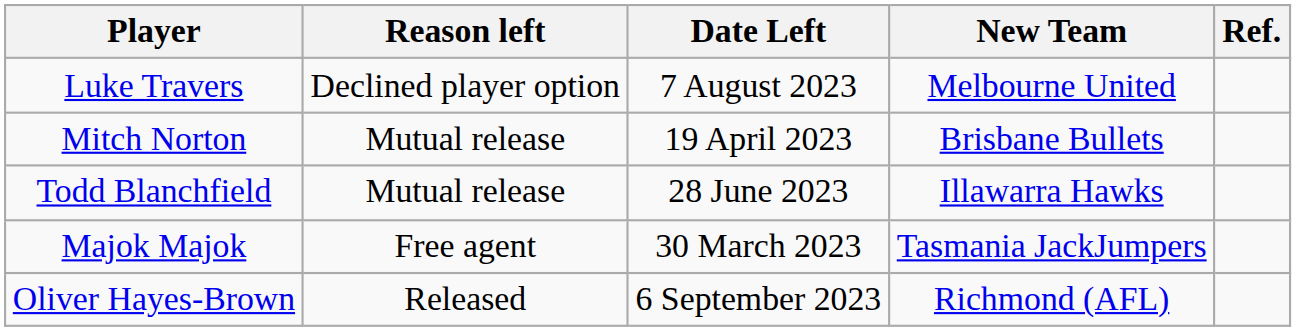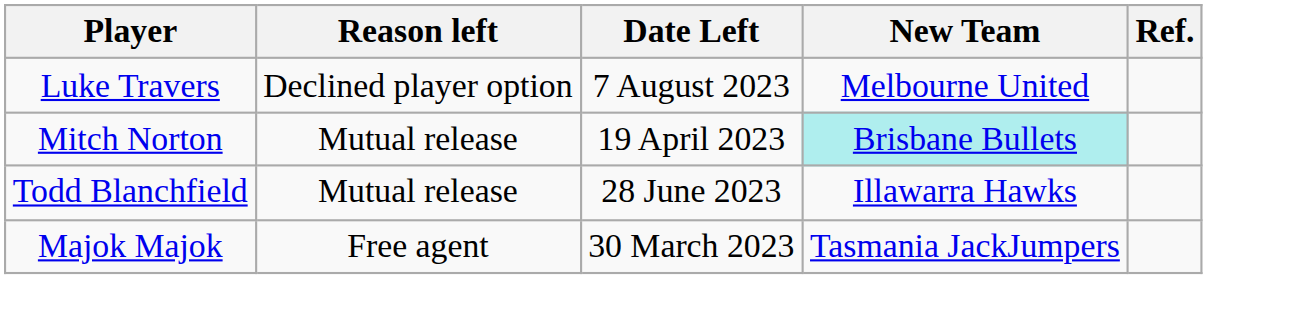(1052, 138) no background -> (965, 138) paleturquoise background
- row: (154, 298)
